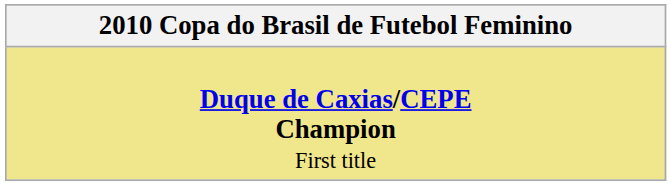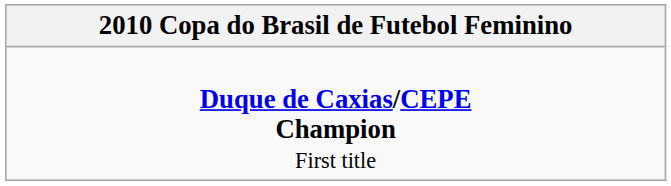(336, 128) khaki background -> (336, 128) no background
